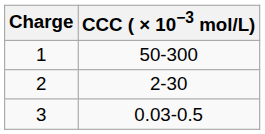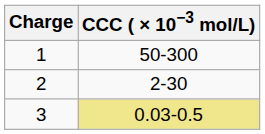(169, 114) no background -> (169, 114) khaki background
